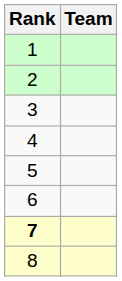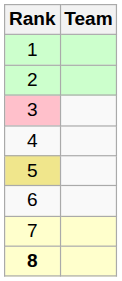(32, 110) no background -> (32, 110) pink background
(32, 170) no background -> (32, 170) khaki background
(32, 230) bold -> (32, 230) normal
(32, 261) normal -> (32, 261) bold
